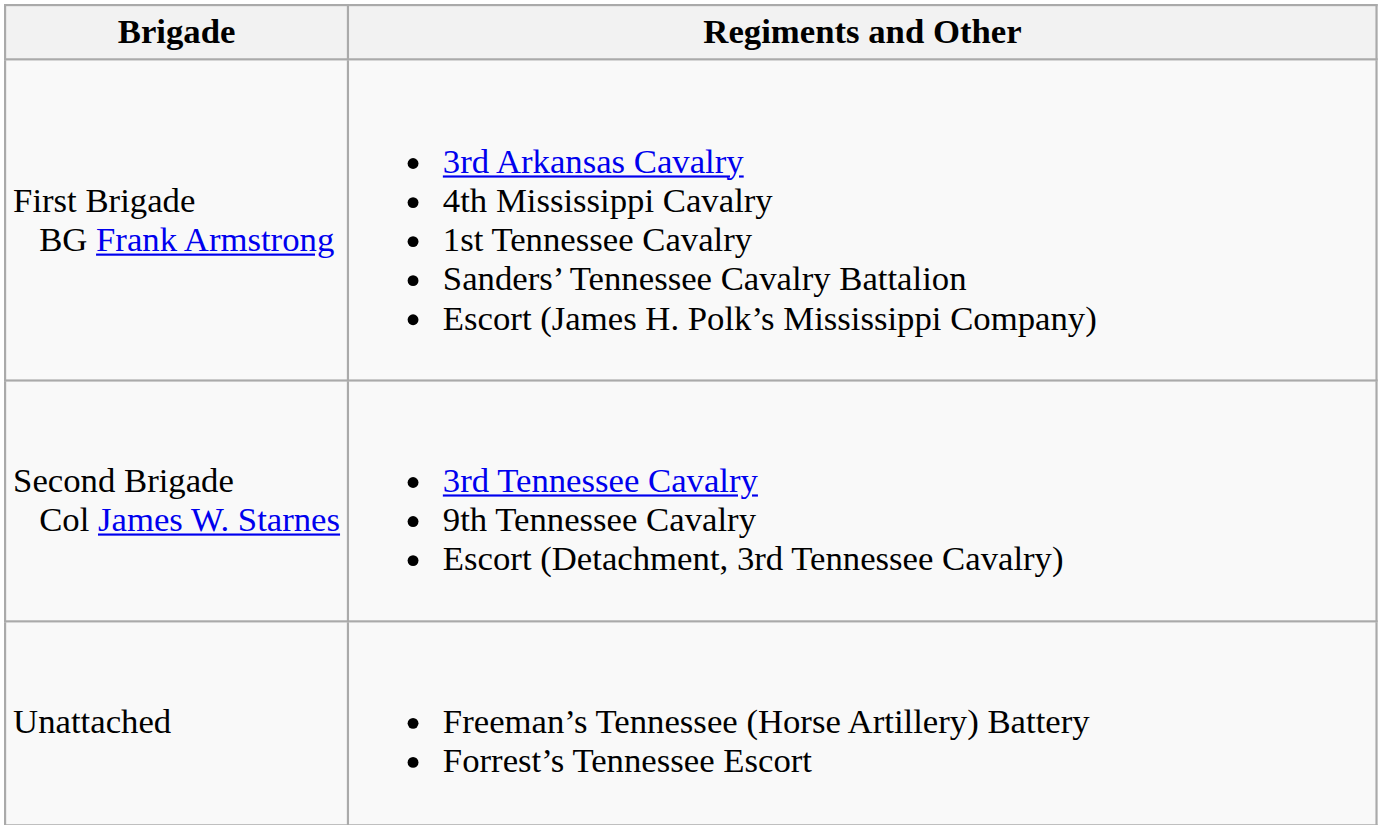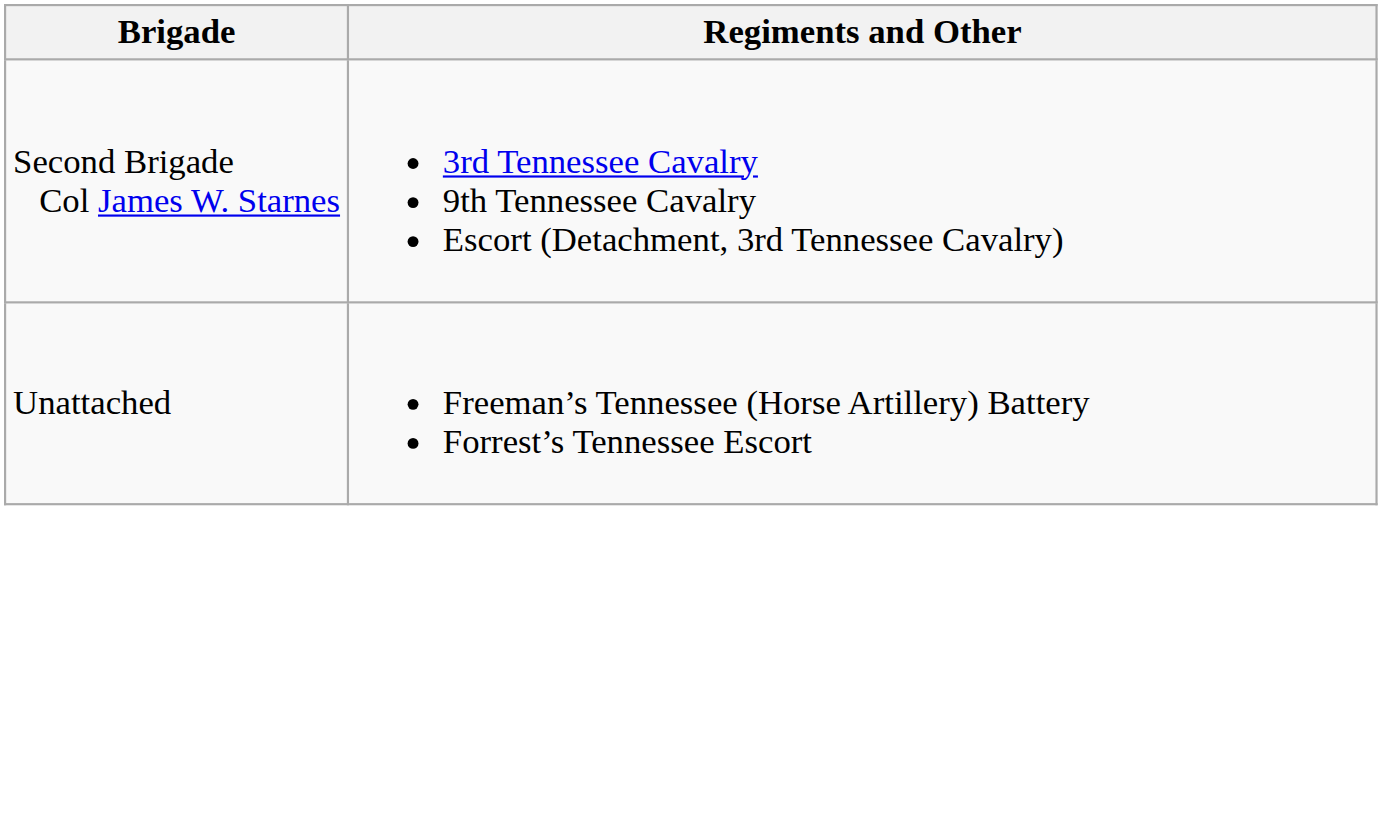- row: (174, 219)
